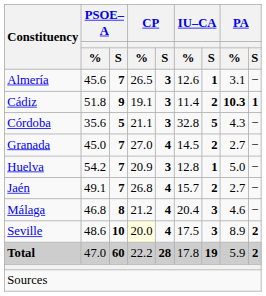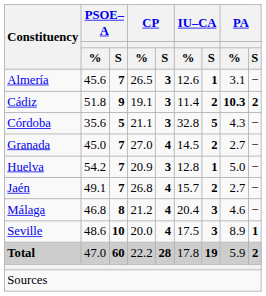(255, 101) 1 -> (255, 101) 2
(142, 231) lightyellow background -> (142, 231) no background
(255, 231) 2 -> (255, 231) 1
